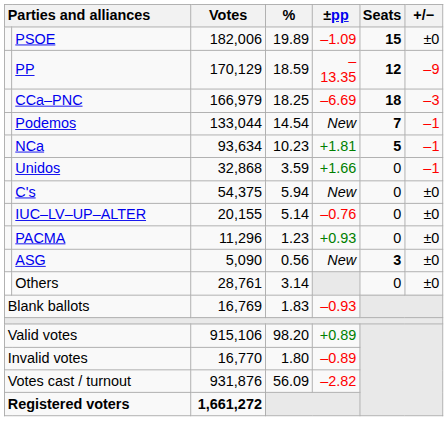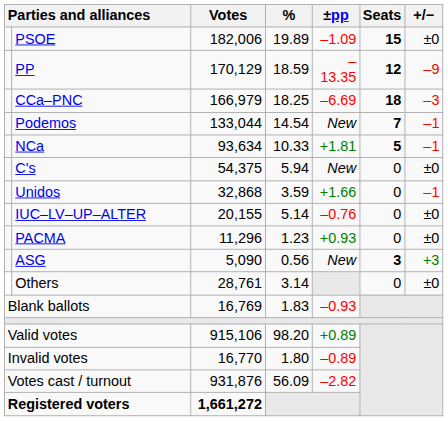(291, 146) 10.23 -> (291, 146) 10.33
rows swapped: (25, 191) <-> (38, 169)
(431, 260) ±0 -> (431, 260) +3
